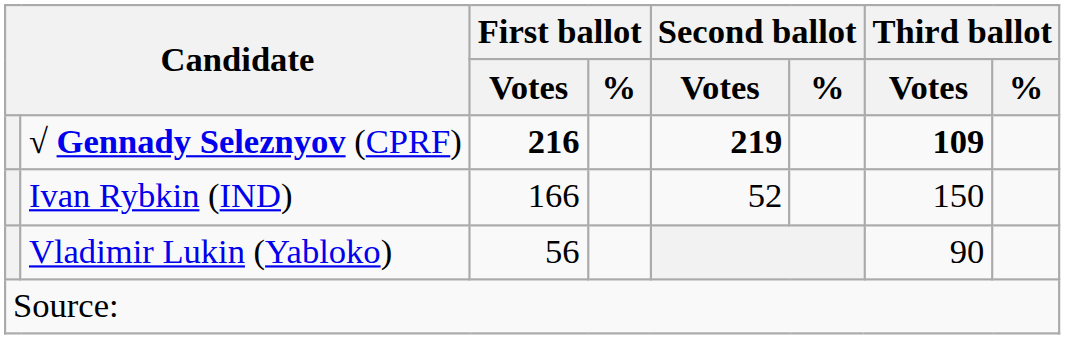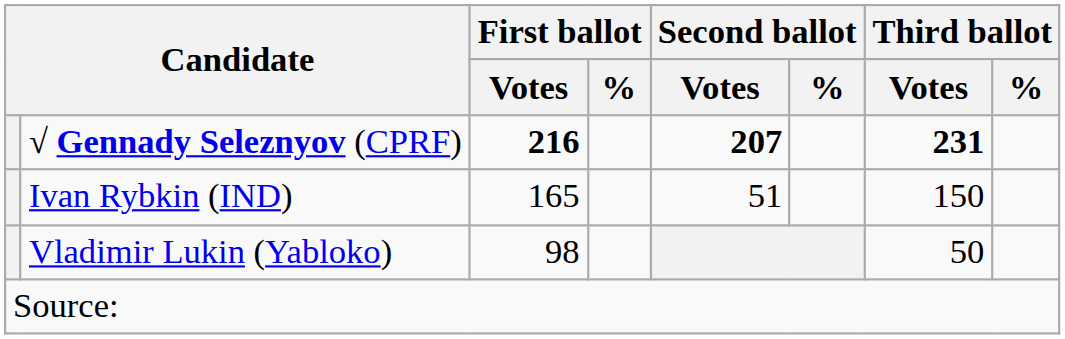(756, 141) 219 -> (756, 141) 207
(958, 141) 109 -> (958, 141) 231
(554, 196) 166 -> (554, 196) 165
(765, 196) 52 -> (765, 196) 51
(562, 251) 56 -> (562, 251) 98
(967, 251) 90 -> (967, 251) 50
